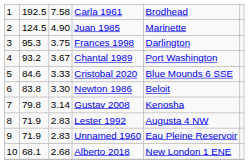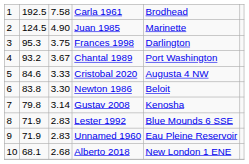(189, 74) Blue Mounds 6 SSE -> (177, 74) Augusta 4 NW
(177, 120) Augusta 4 NW -> (189, 120) Blue Mounds 6 SSE
